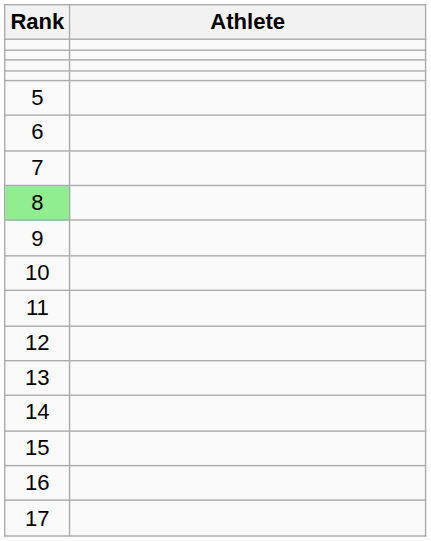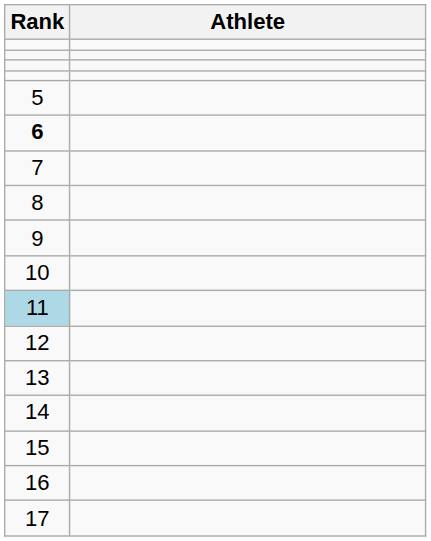(37, 132) normal -> (37, 132) bold
(37, 202) lightgreen background -> (37, 202) no background
(37, 307) no background -> (37, 307) lightblue background
